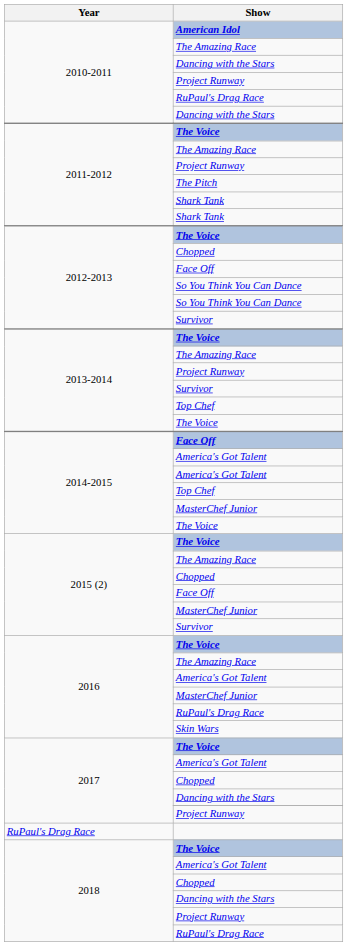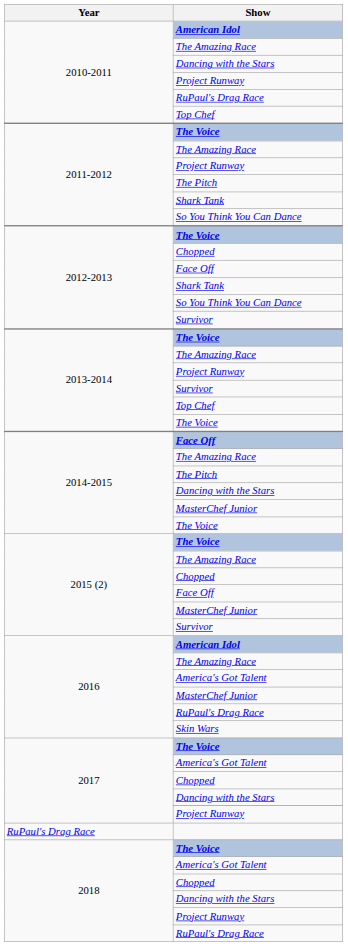(225, 115) Dancing with the Stars -> (195, 115) Top Chef
(200, 217) Shark Tank -> (239, 217) So You Think You Can Dance
(239, 286) So You Think You Can Dance -> (200, 286) Shark Tank
(221, 457) America's Got Talent -> (216, 457) The Amazing Race
(221, 474) America's Got Talent -> (197, 474) The Pitch
(195, 491) Top Chef -> (225, 491) Dancing with the Stars
(198, 644) The Voice -> (208, 644) American Idol
